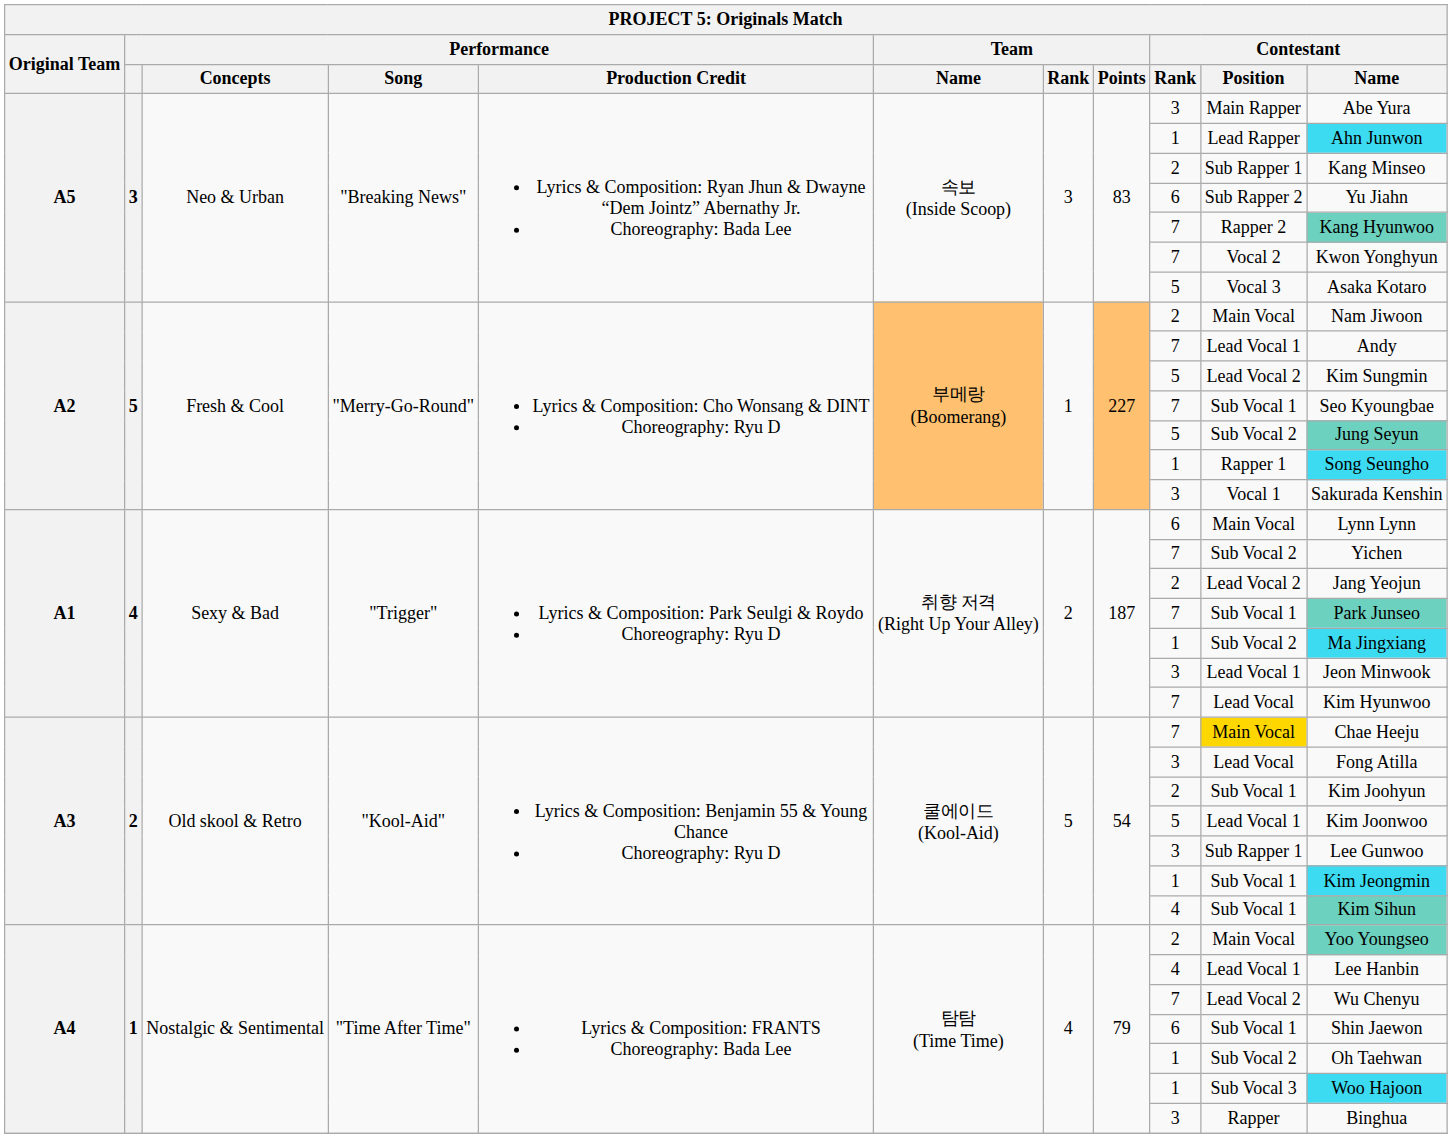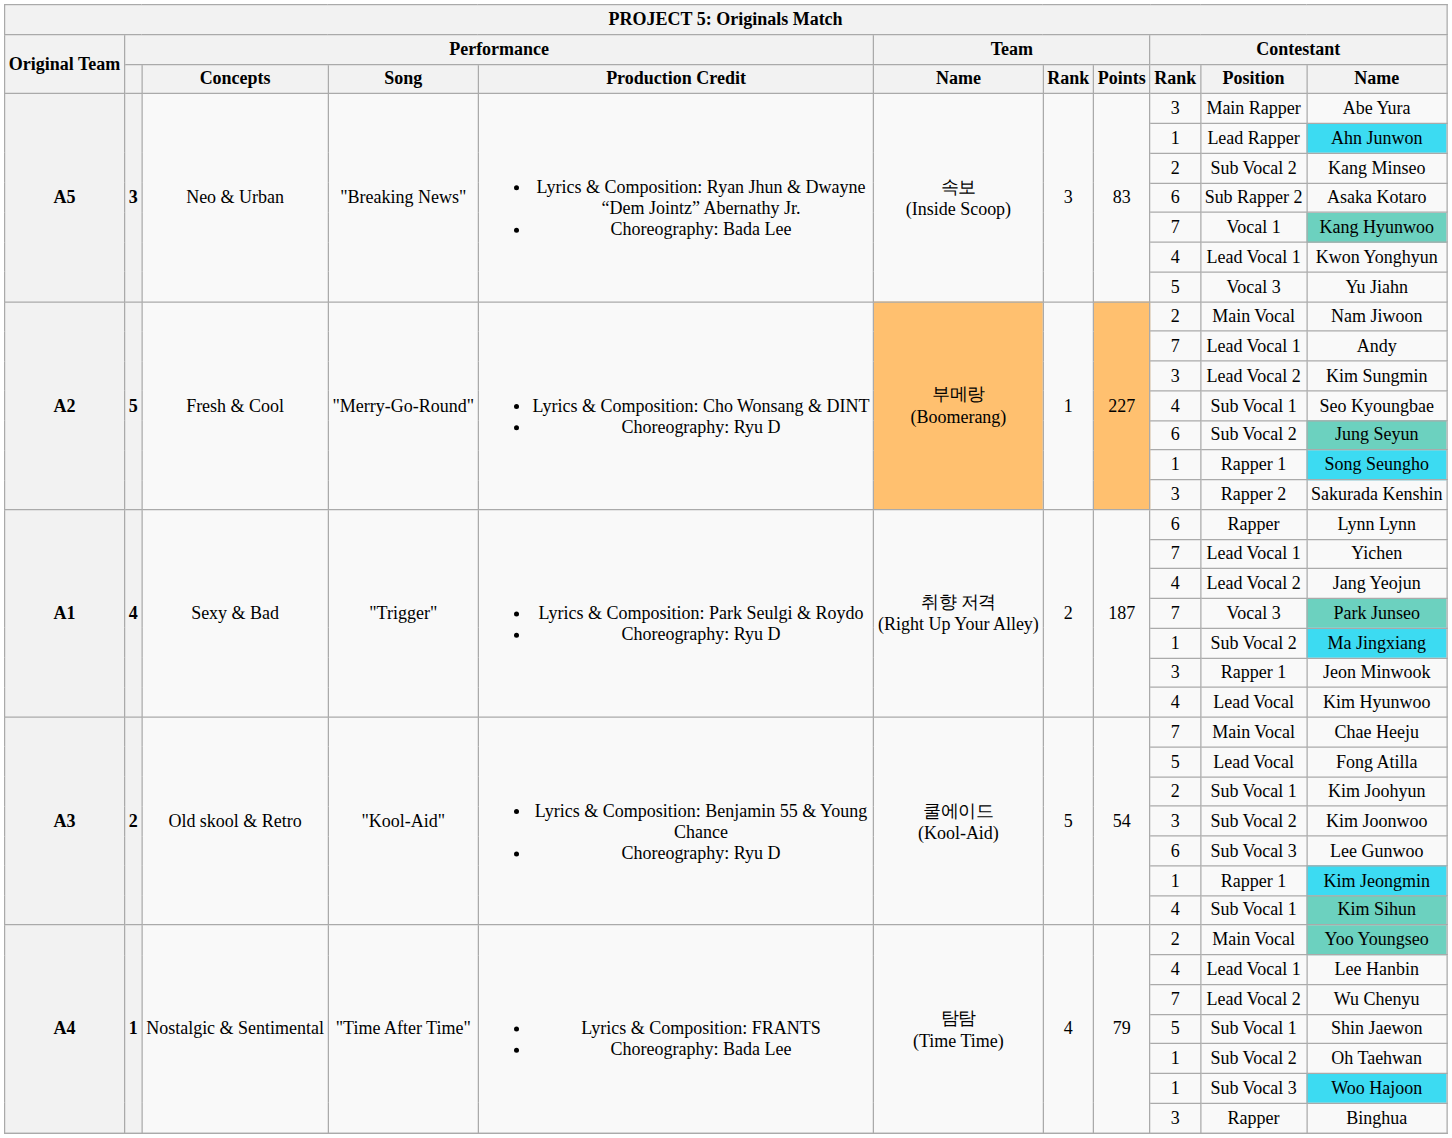(1254, 168) Sub Rapper 1 -> (1254, 168) Sub Vocal 2
(1377, 197) Yu Jiahn -> (1377, 197) Asaka Kotaro
(1254, 227) Rapper 2 -> (1254, 227) Vocal 1
(1175, 257) 7 -> (1175, 257) 4
(1254, 257) Vocal 2 -> (1254, 257) Lead Vocal 1
(1377, 286) Asaka Kotaro -> (1377, 286) Yu Jiahn
(1175, 375) 5 -> (1175, 375) 3
(1175, 405) 7 -> (1175, 405) 4
(1175, 435) 5 -> (1175, 435) 6
(1254, 494) Vocal 1 -> (1254, 494) Rapper 2
(1254, 524) Main Vocal -> (1254, 524) Rapper
(1254, 554) Sub Vocal 2 -> (1254, 554) Lead Vocal 1
(1175, 583) 2 -> (1175, 583) 4
(1254, 613) Sub Vocal 1 -> (1254, 613) Vocal 3
(1254, 672) Lead Vocal 1 -> (1254, 672) Rapper 1
(1175, 702) 7 -> (1175, 702) 4
(1254, 732) gold background -> (1254, 732) no background
(1175, 761) 3 -> (1175, 761) 5
(1175, 821) 5 -> (1175, 821) 3
(1254, 821) Lead Vocal 1 -> (1254, 821) Sub Vocal 2
(1175, 850) 3 -> (1175, 850) 6
(1254, 850) Sub Rapper 1 -> (1254, 850) Sub Vocal 3
(1254, 880) Sub Vocal 1 -> (1254, 880) Rapper 1
(1175, 1029) 6 -> (1175, 1029) 5
